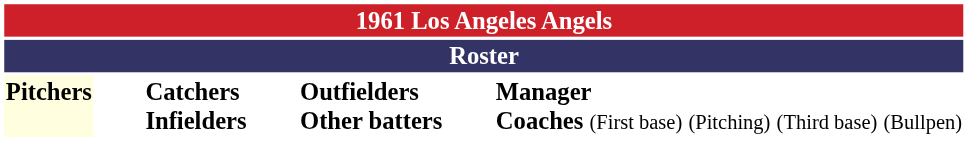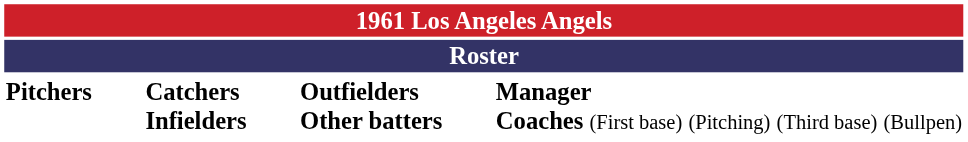(49, 91) lightyellow background -> (49, 91) no background
